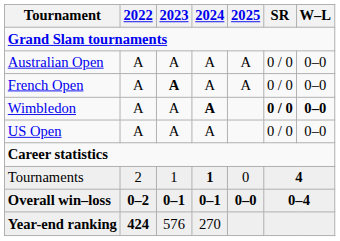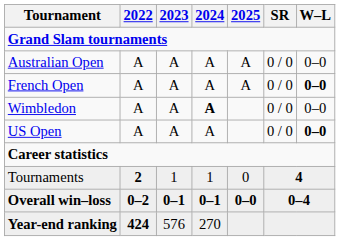(174, 85) bold -> (174, 85) normal
(315, 85) normal -> (315, 85) bold
(280, 108) bold -> (280, 108) normal
(315, 108) bold -> (315, 108) normal
(315, 131) normal -> (315, 131) bold
(138, 177) normal -> (138, 177) bold
(210, 177) bold -> (210, 177) normal
